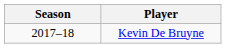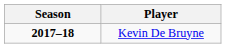(53, 33) normal -> (53, 33) bold
